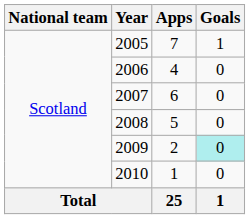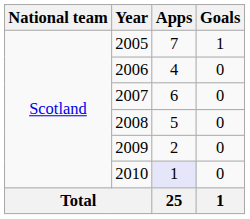(220, 148) paleturquoise background -> (220, 148) no background
(174, 174) no background -> (174, 174) lavender background
